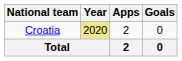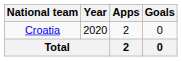(95, 30) khaki background -> (95, 30) no background
